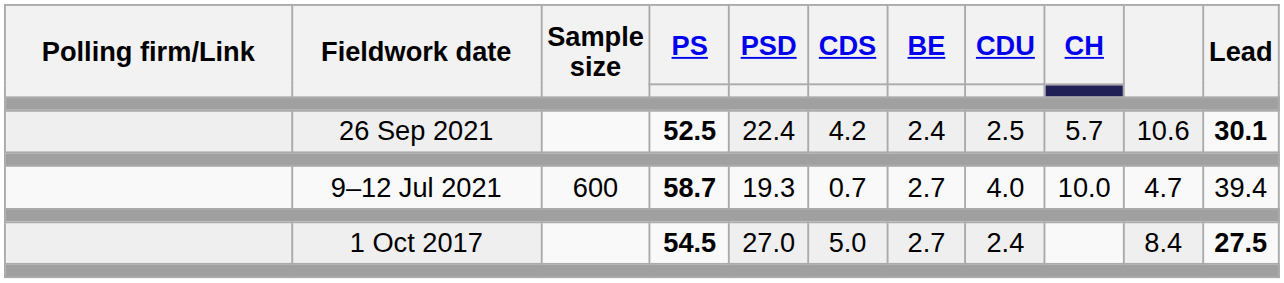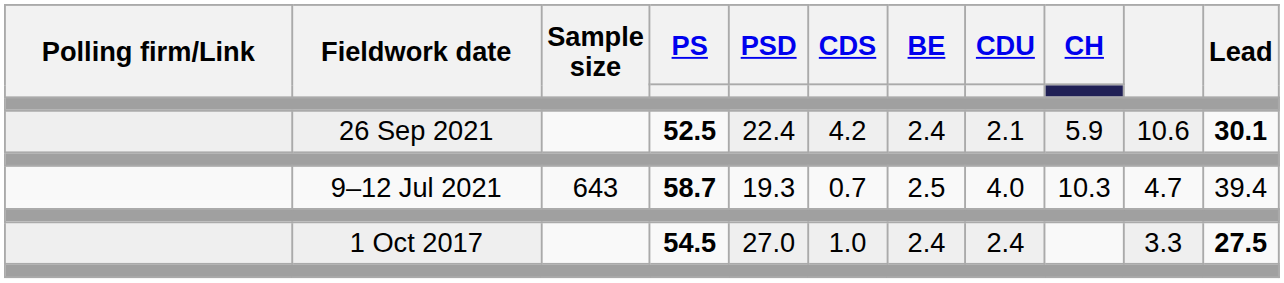(1005, 132) 2.5 -> (1005, 132) 2.1
(1084, 132) 5.7 -> (1084, 132) 5.9
(596, 187) 600 -> (596, 187) 643
(926, 187) 2.7 -> (926, 187) 2.5
(1084, 187) 10.0 -> (1084, 187) 10.3
(848, 243) 5.0 -> (848, 243) 1.0
(926, 243) 2.7 -> (926, 243) 2.4
(1163, 243) 8.4 -> (1163, 243) 3.3
